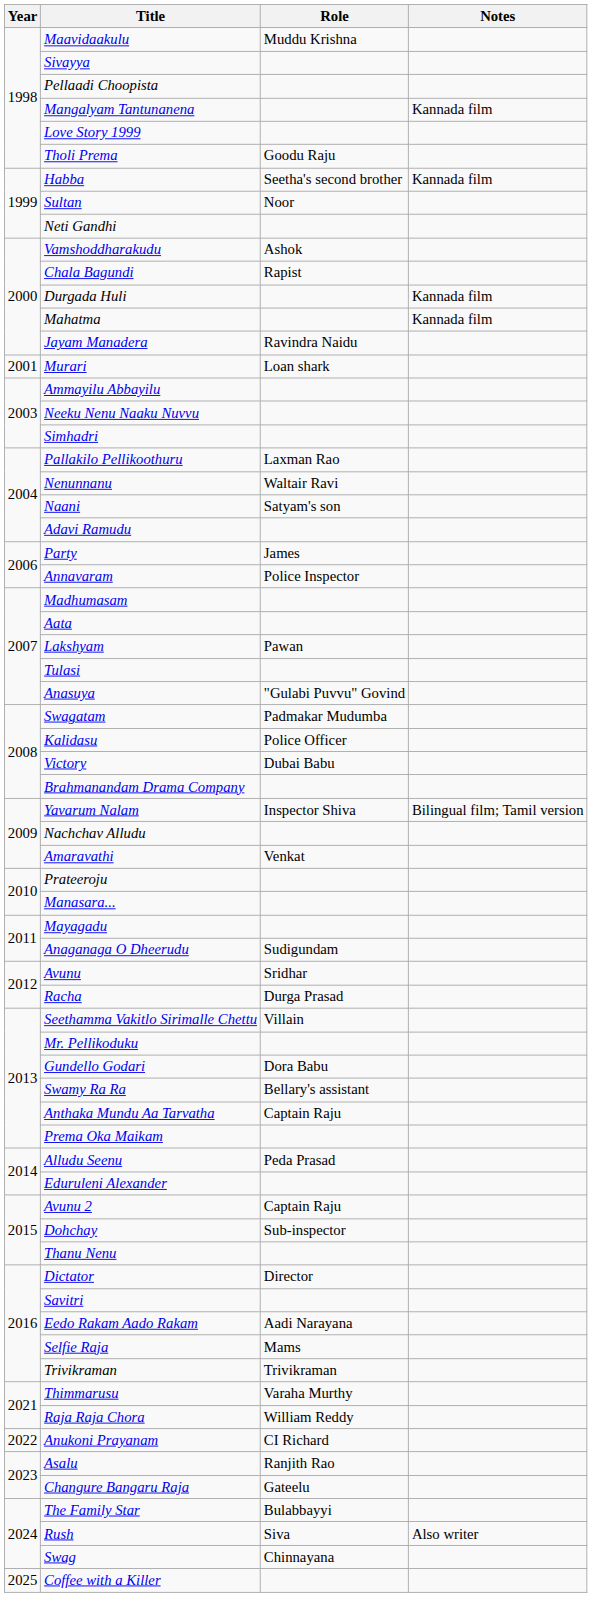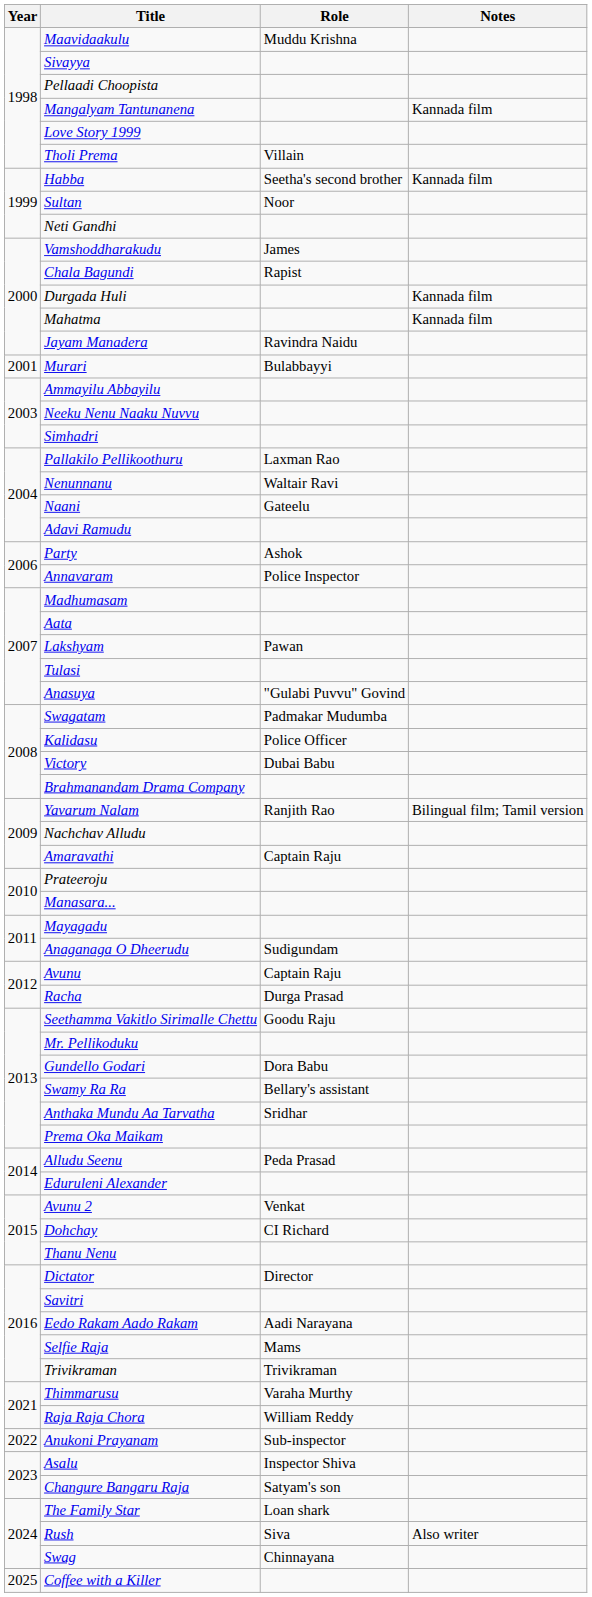(300, 156) Goodu Raju -> (284, 156) Villain
(283, 249) Ashok -> (282, 249) James
(297, 366) Loan shark -> (298, 366) Bulabbayyi
(302, 506) Satyam's son -> (287, 506) Gateelu
(282, 553) James -> (283, 553) Ashok
(310, 809) Inspector Shiva -> (299, 809) Ranjith Rao
(284, 856) Venkat -> (303, 856) Captain Raju
(286, 973) Sridhar -> (303, 973) Captain Raju
(284, 1020) Villain -> (300, 1020) Goodu Raju
(303, 1113) Captain Raju -> (286, 1113) Sridhar
(303, 1206) Captain Raju -> (284, 1206) Venkat
(305, 1230) Sub-inspector -> (296, 1230) CI Richard
(296, 1440) CI Richard -> (305, 1440) Sub-inspector
(299, 1463) Ranjith Rao -> (310, 1463) Inspector Shiva
(287, 1486) Gateelu -> (302, 1486) Satyam's son
(298, 1510) Bulabbayyi -> (297, 1510) Loan shark
